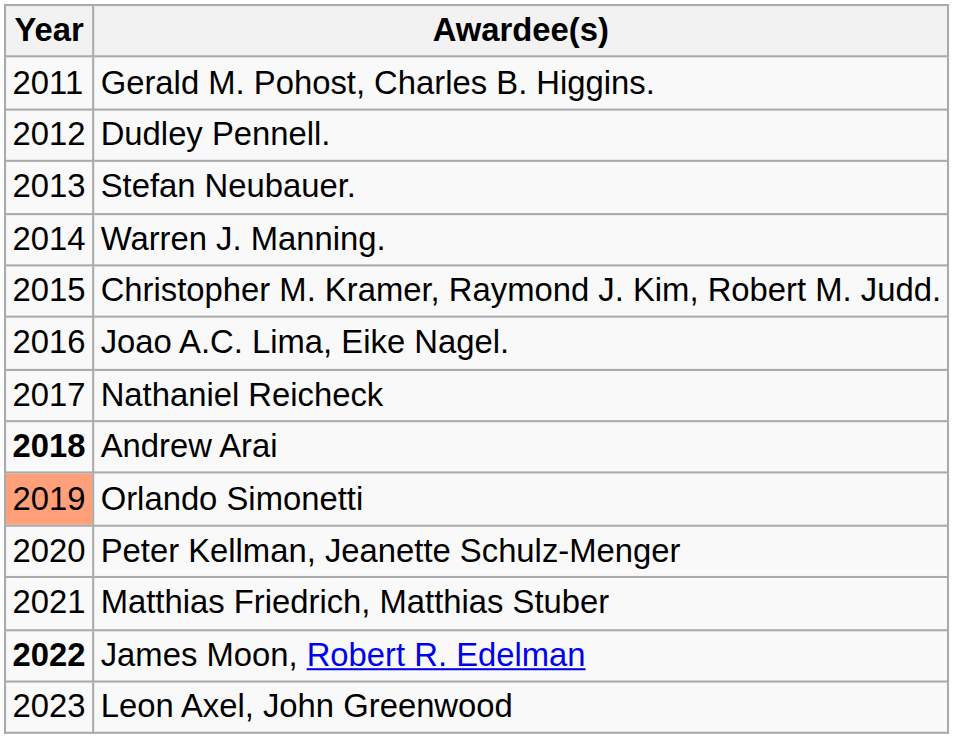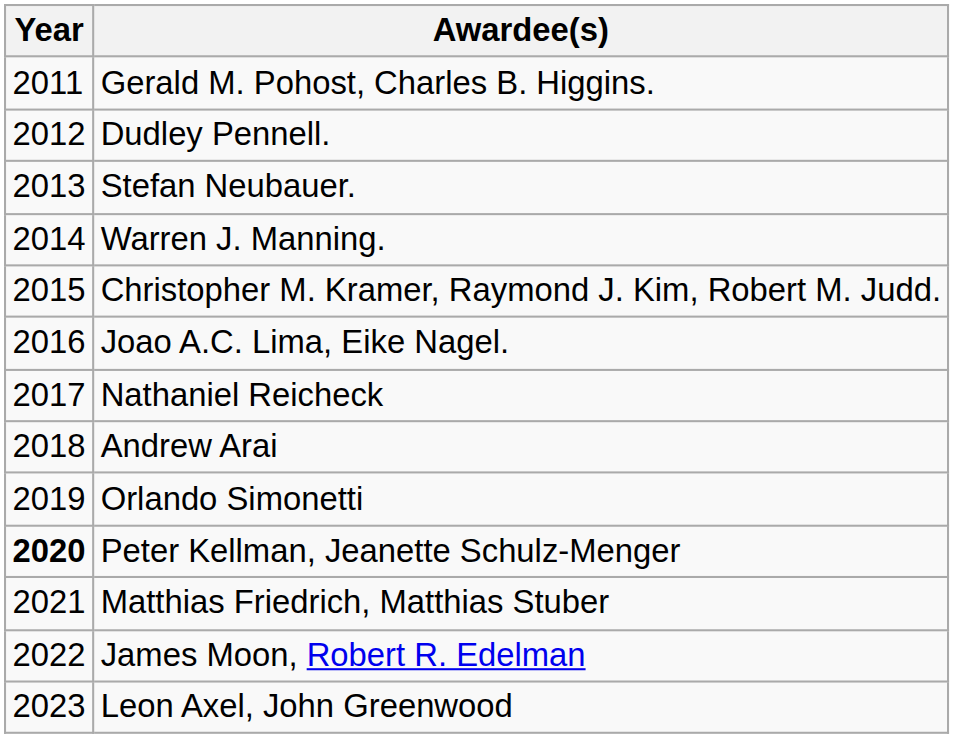(49, 446) bold -> (49, 446) normal
(49, 498) lightsalmon background -> (49, 498) no background
(49, 550) normal -> (49, 550) bold
(49, 654) bold -> (49, 654) normal
